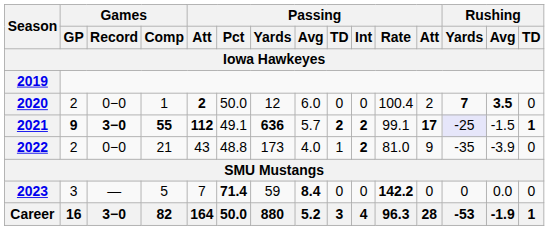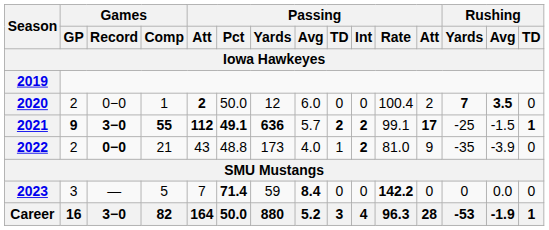(234, 125) normal -> (234, 125) bold
(464, 125) lavender background -> (464, 125) no background
(114, 147) normal -> (114, 147) bold
